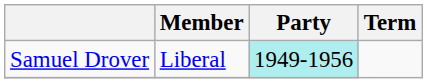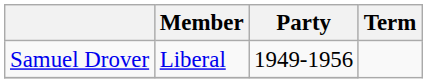(304, 58) paleturquoise background -> (304, 58) no background
